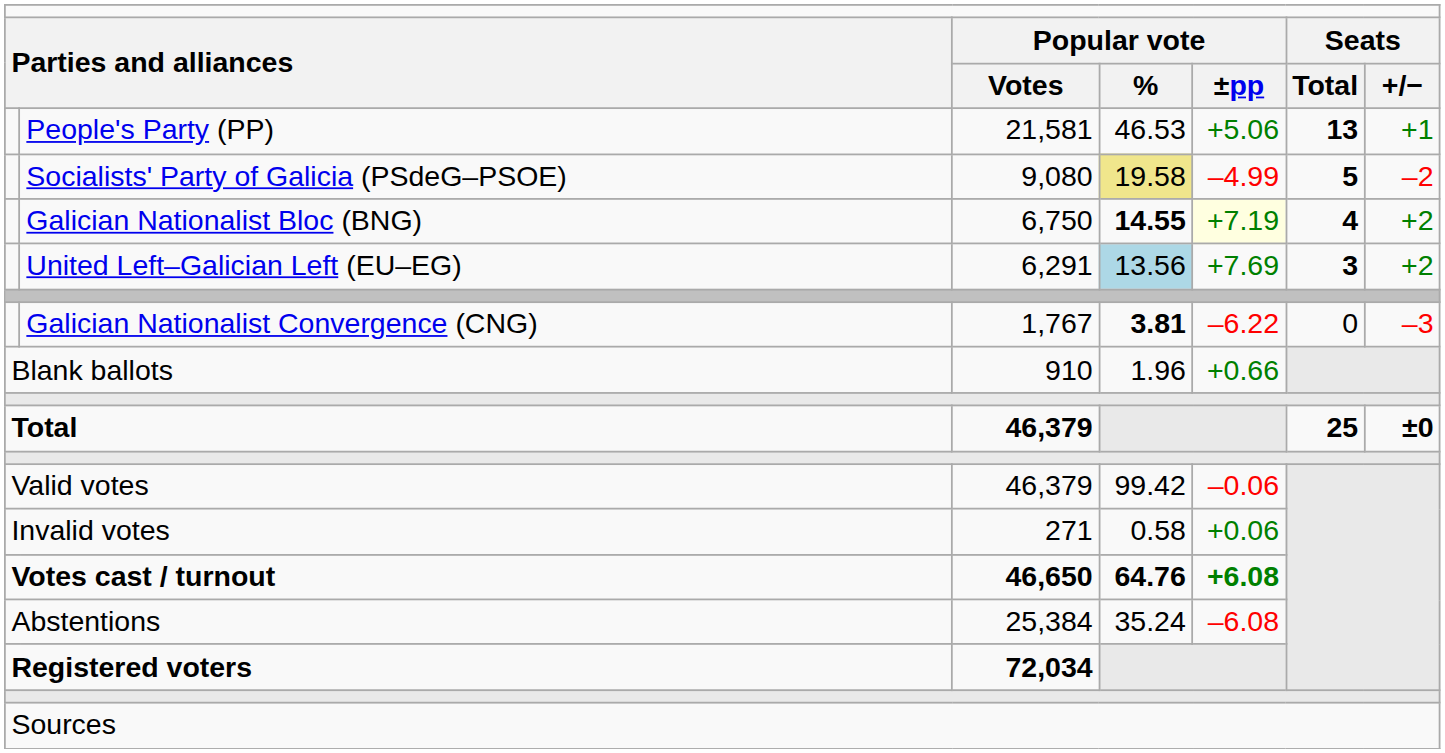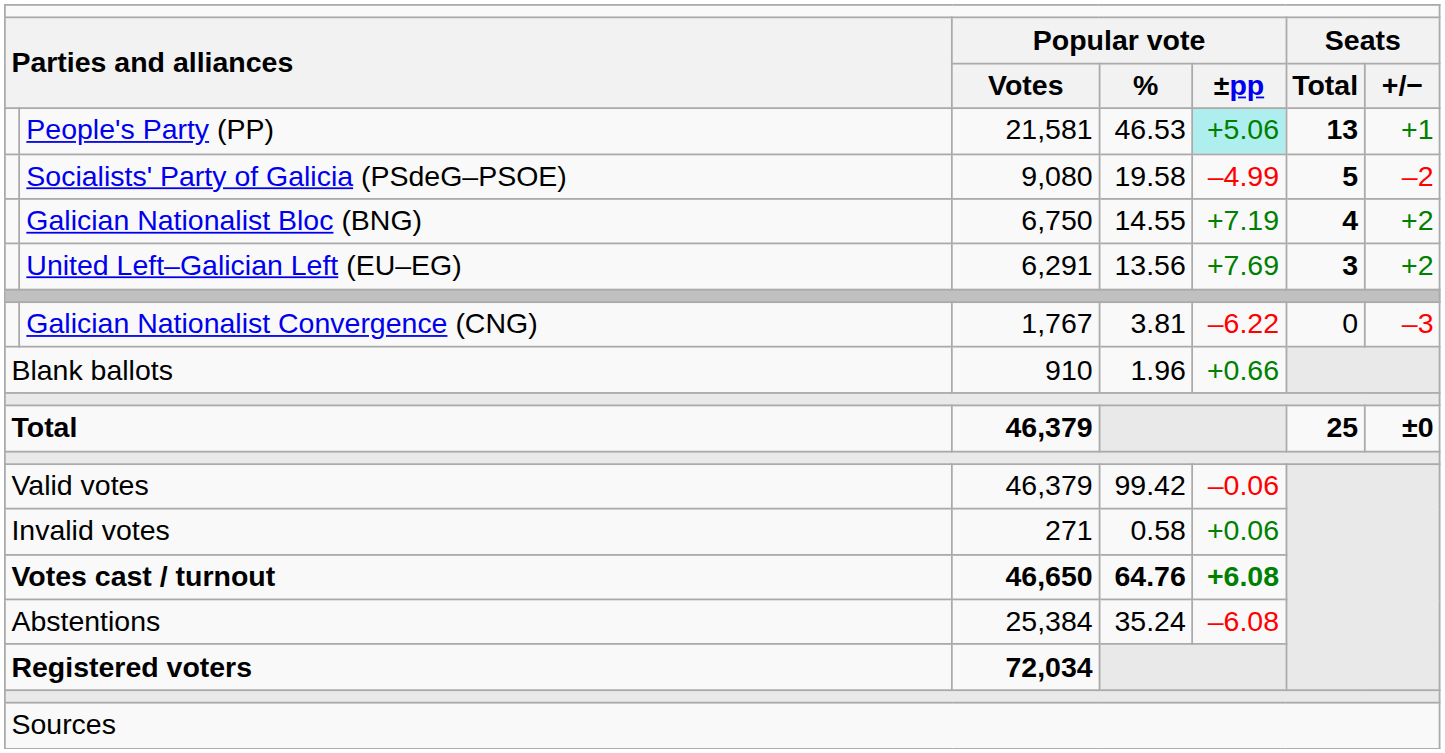(1243, 130) no background -> (1243, 130) paleturquoise background
(1150, 175) khaki background -> (1150, 175) no background
(1150, 220) bold -> (1150, 220) normal
(1243, 220) lightyellow background -> (1243, 220) no background
(1150, 266) lightblue background -> (1150, 266) no background
(1158, 324) bold -> (1158, 324) normal
